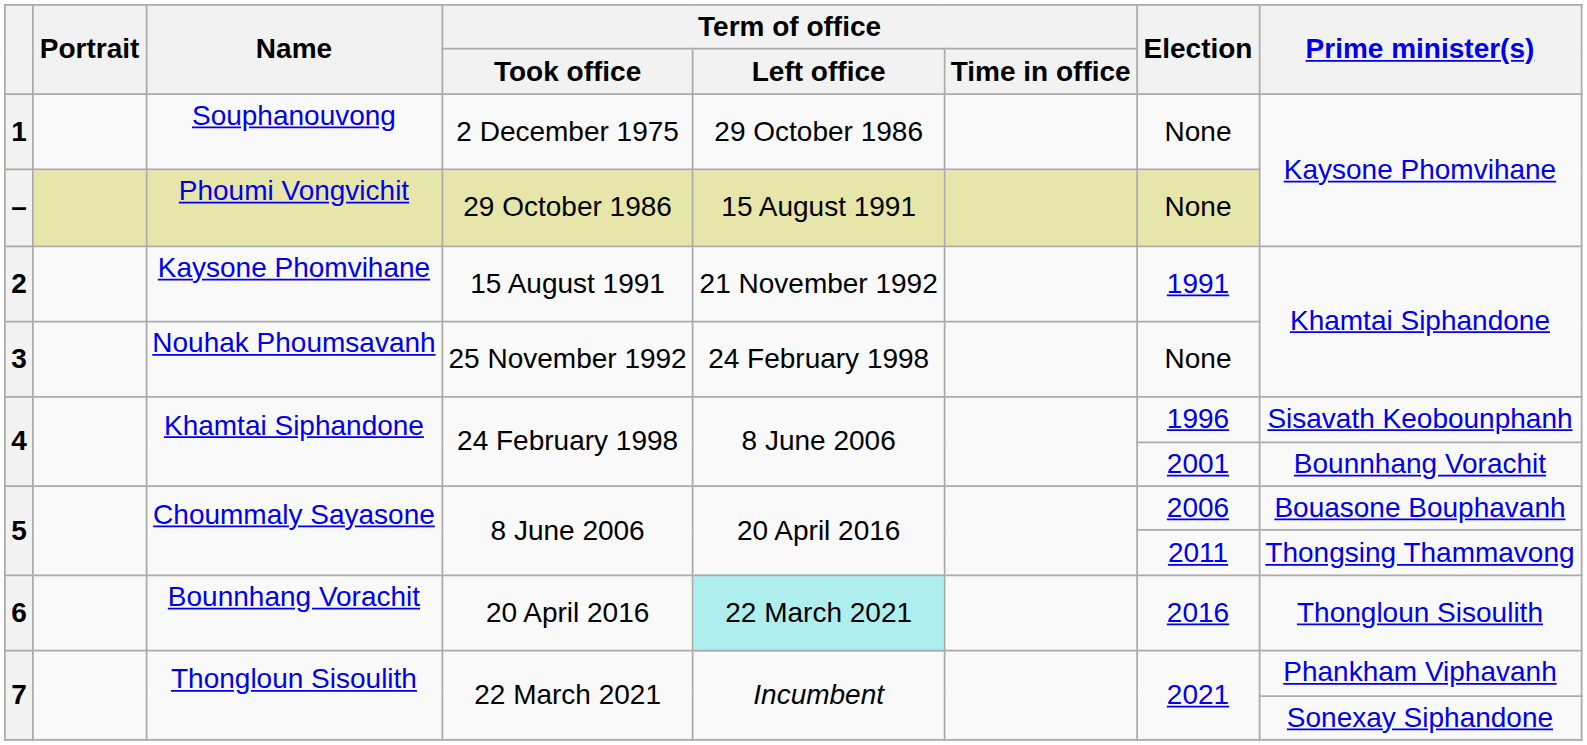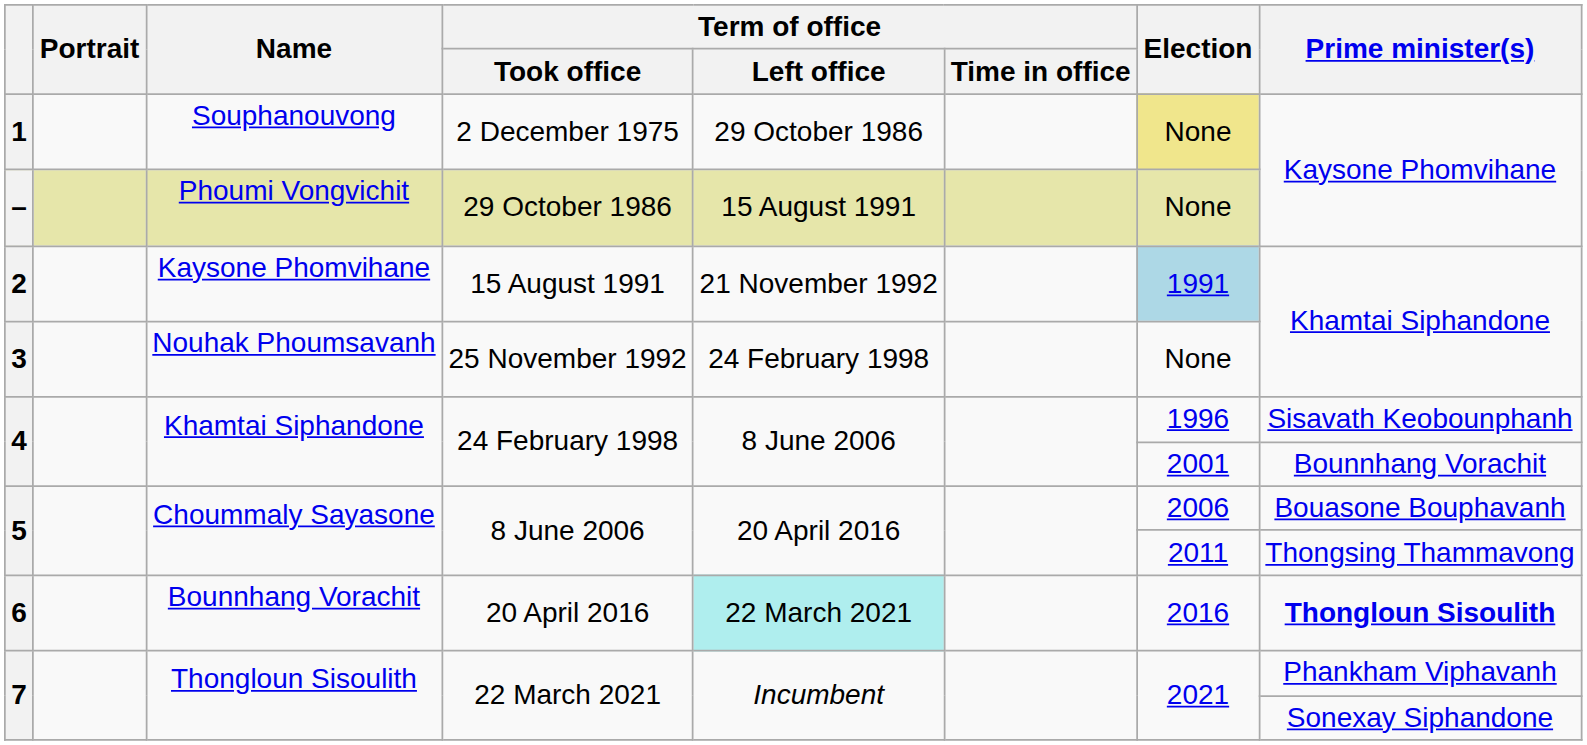(1198, 131) no background -> (1198, 131) khaki background
(1198, 283) no background -> (1198, 283) lightblue background
(1420, 612) normal -> (1420, 612) bold
